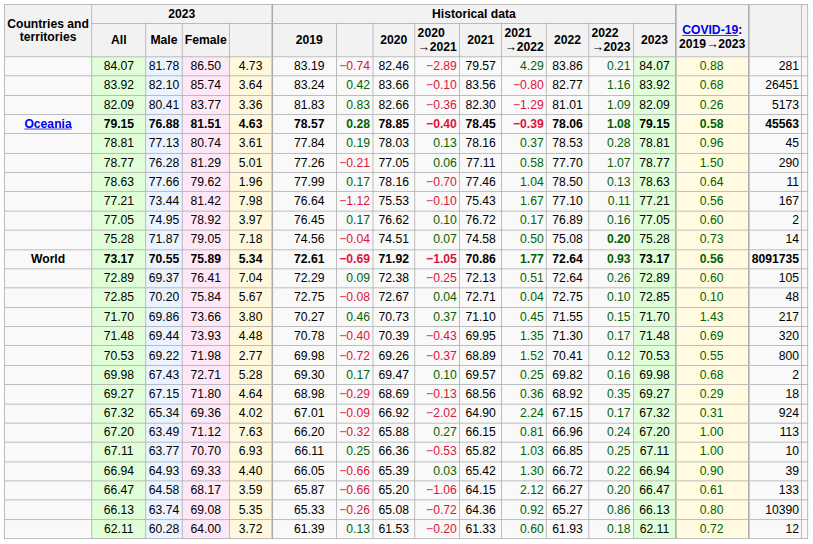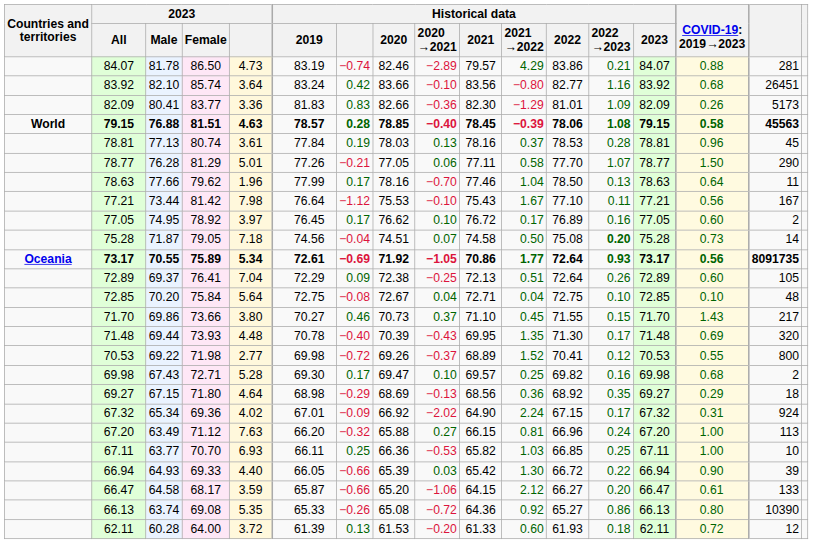(48, 124) Oceania -> (48, 124) World
(48, 259) World -> (48, 259) Oceania
(251, 297) 5.67 -> (251, 297) 5.64
